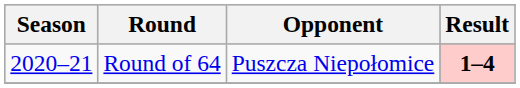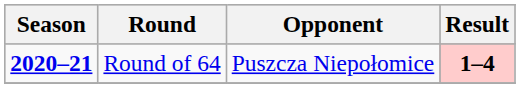(51, 62) normal -> (51, 62) bold
